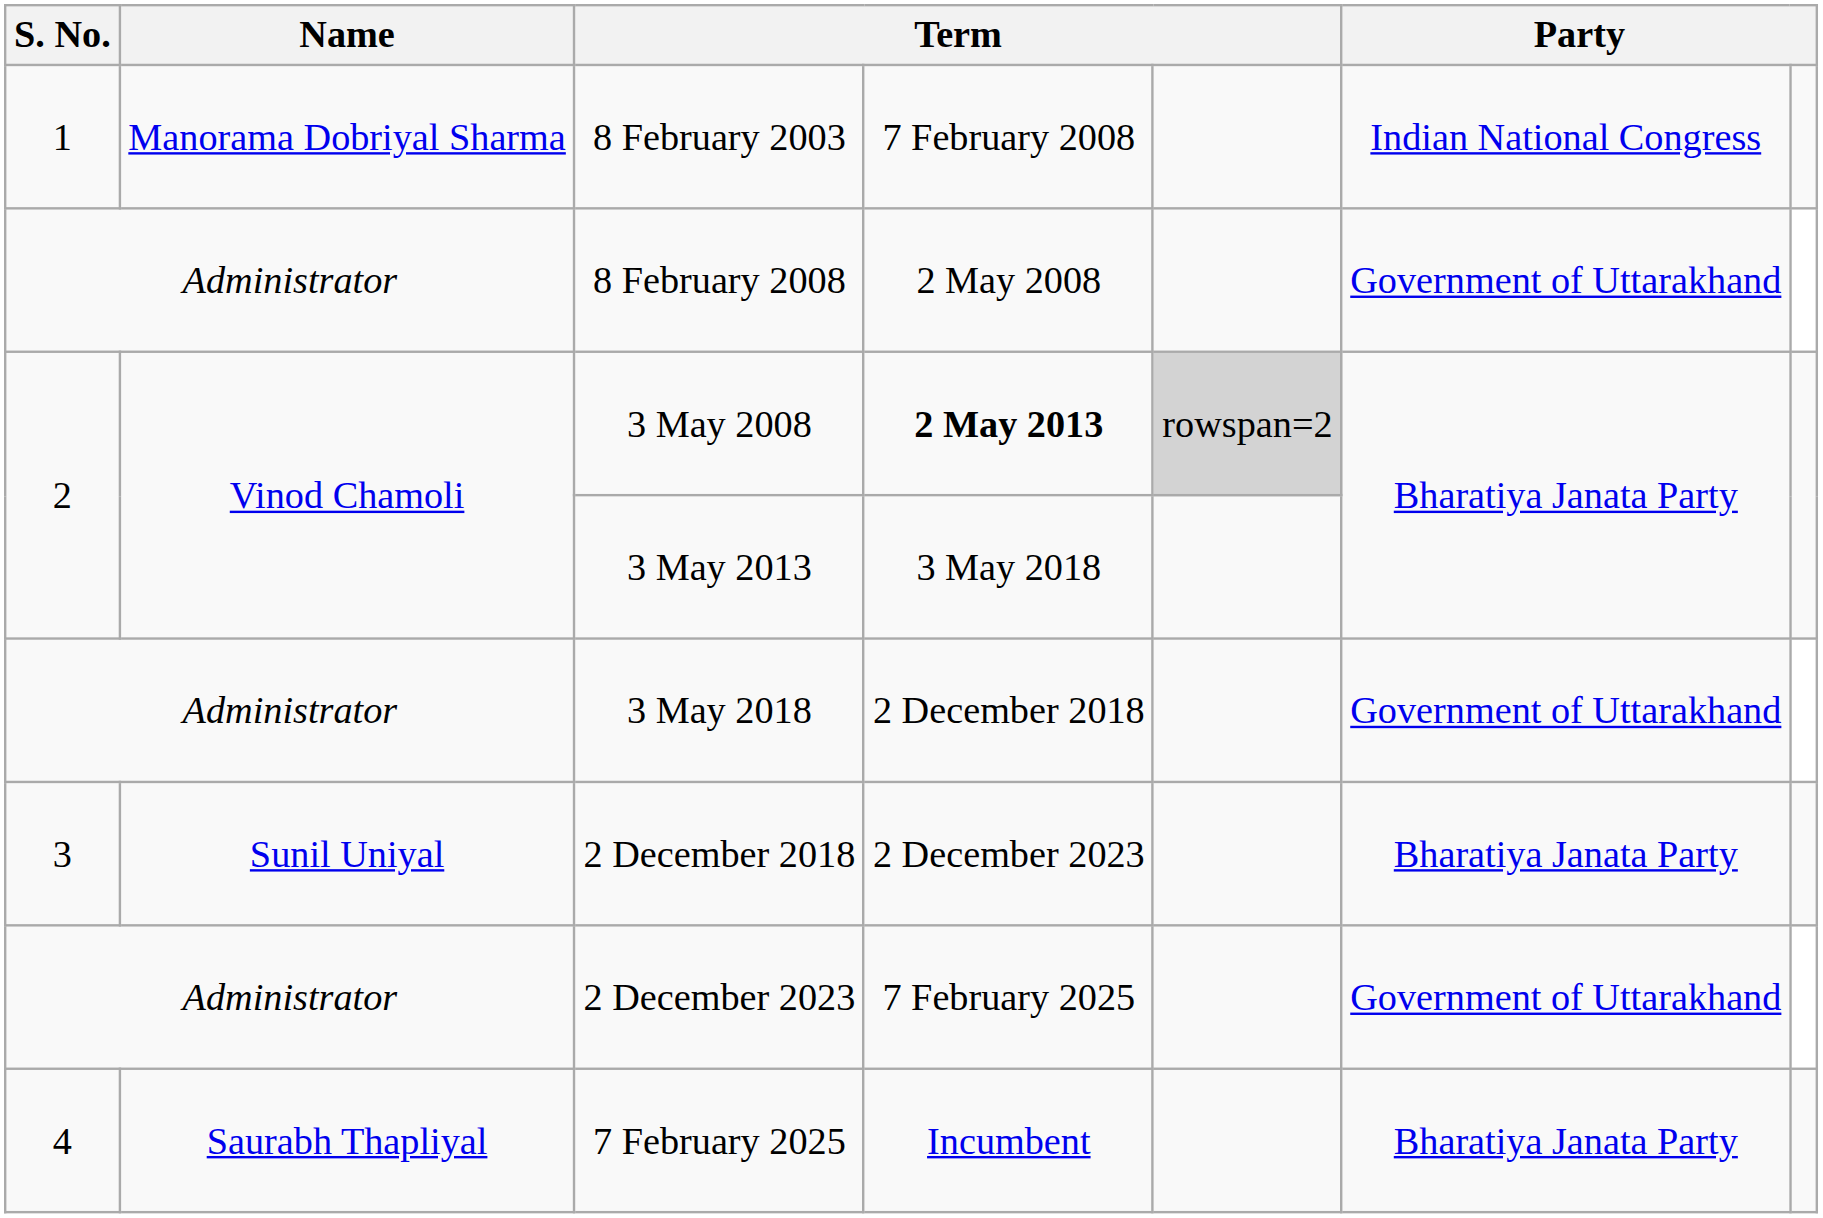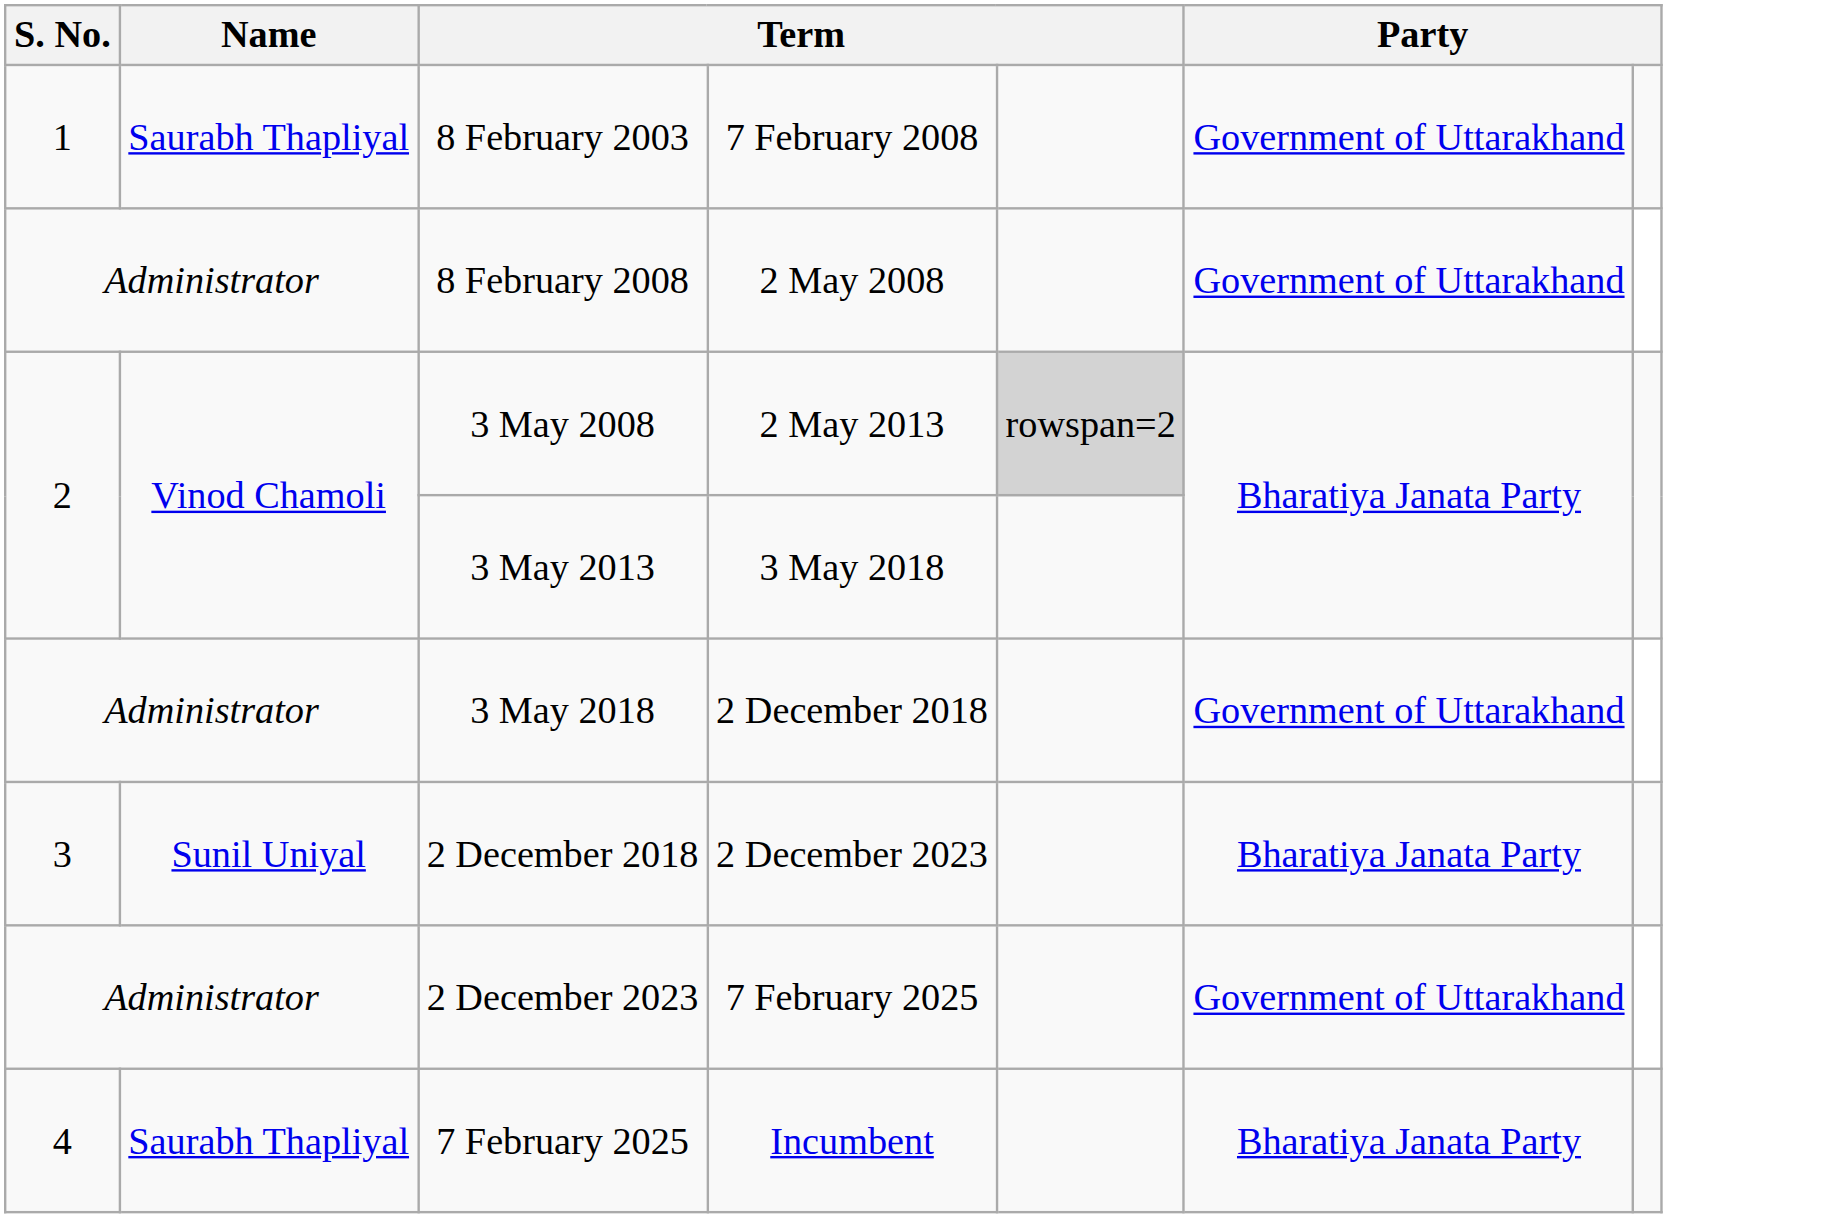(347, 136) Manorama Dobriyal Sharma -> (269, 136) Saurabh Thapliyal
(1566, 136) Indian National Congress -> (1409, 136) Government of Uttarakhand
(1009, 423) bold -> (852, 423) normal
